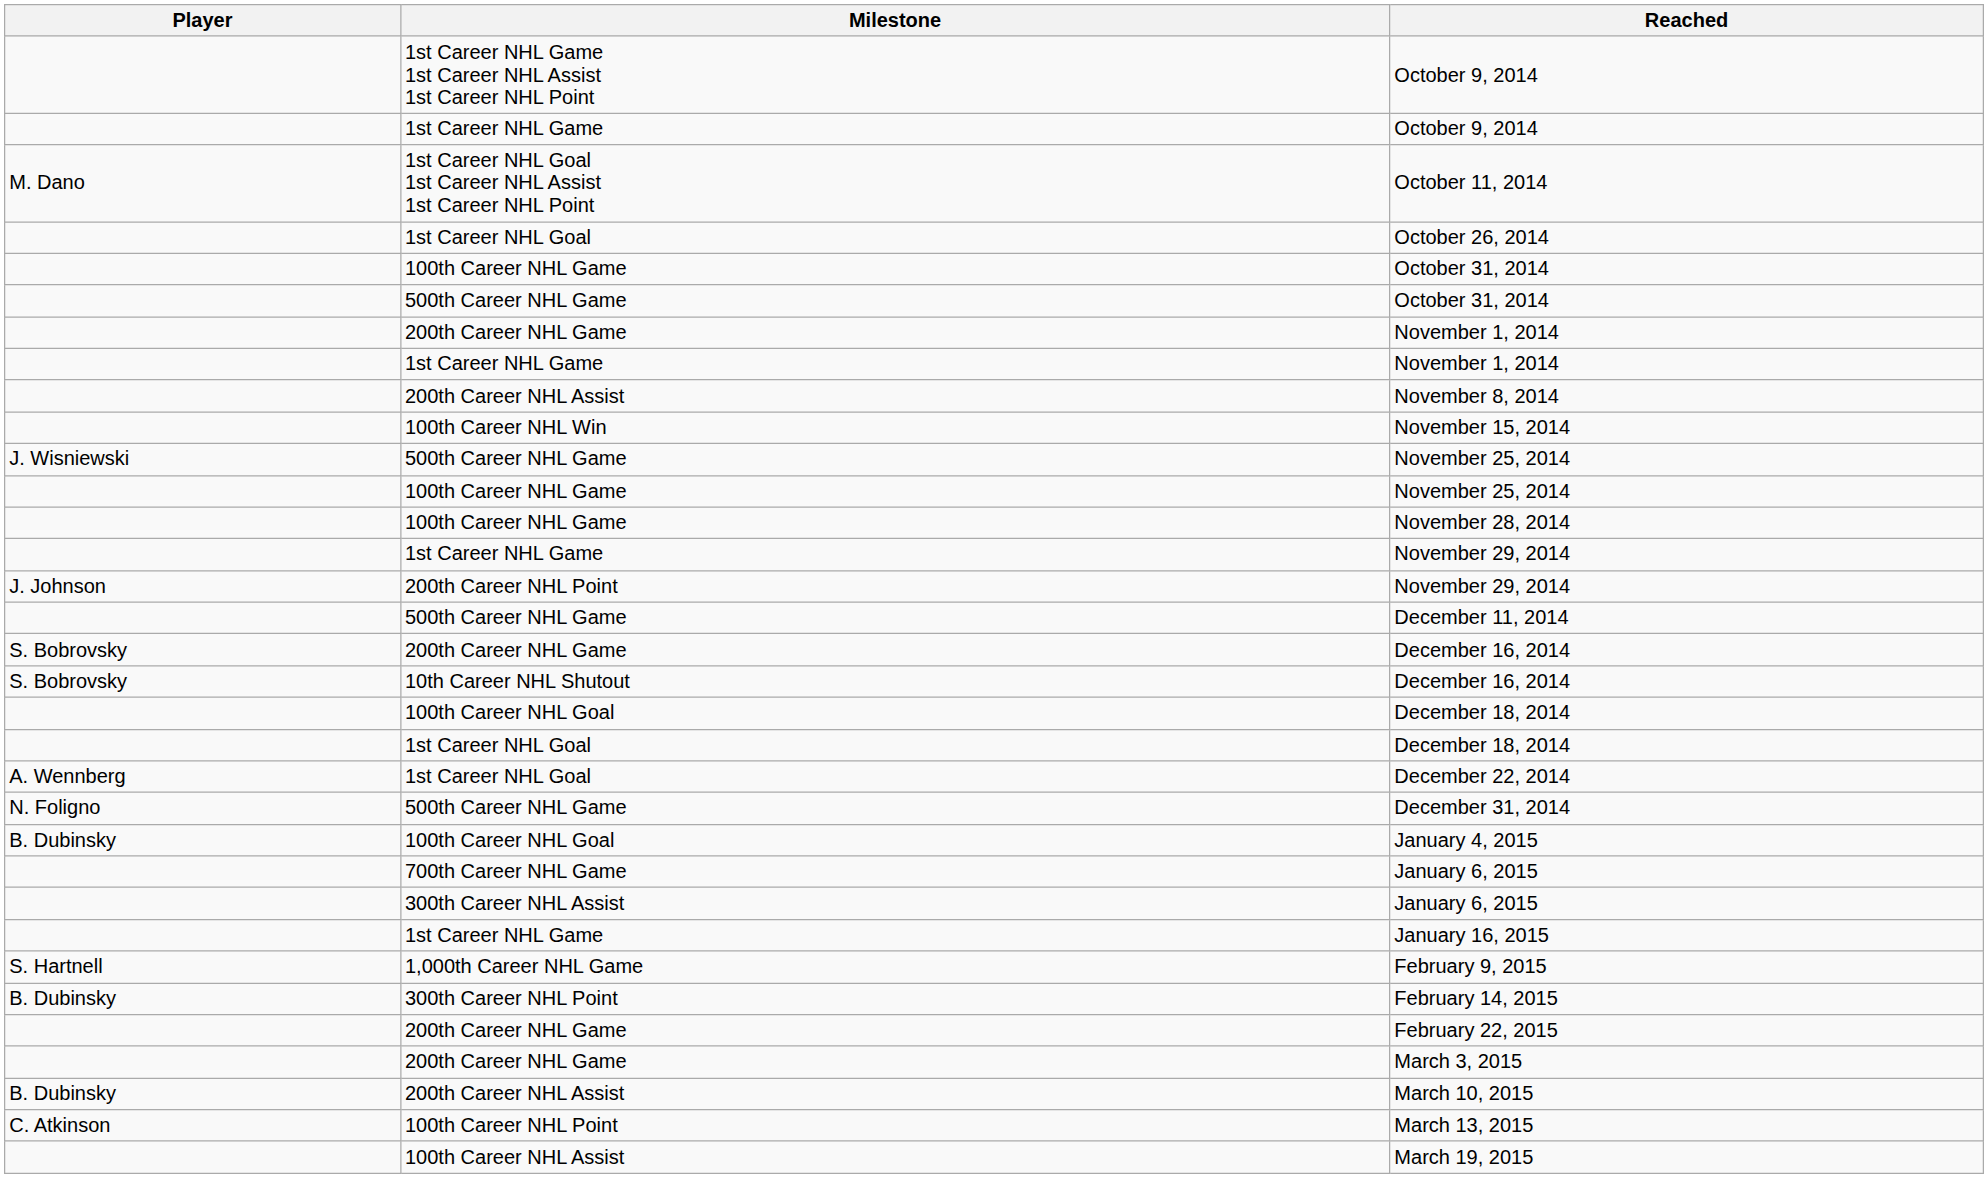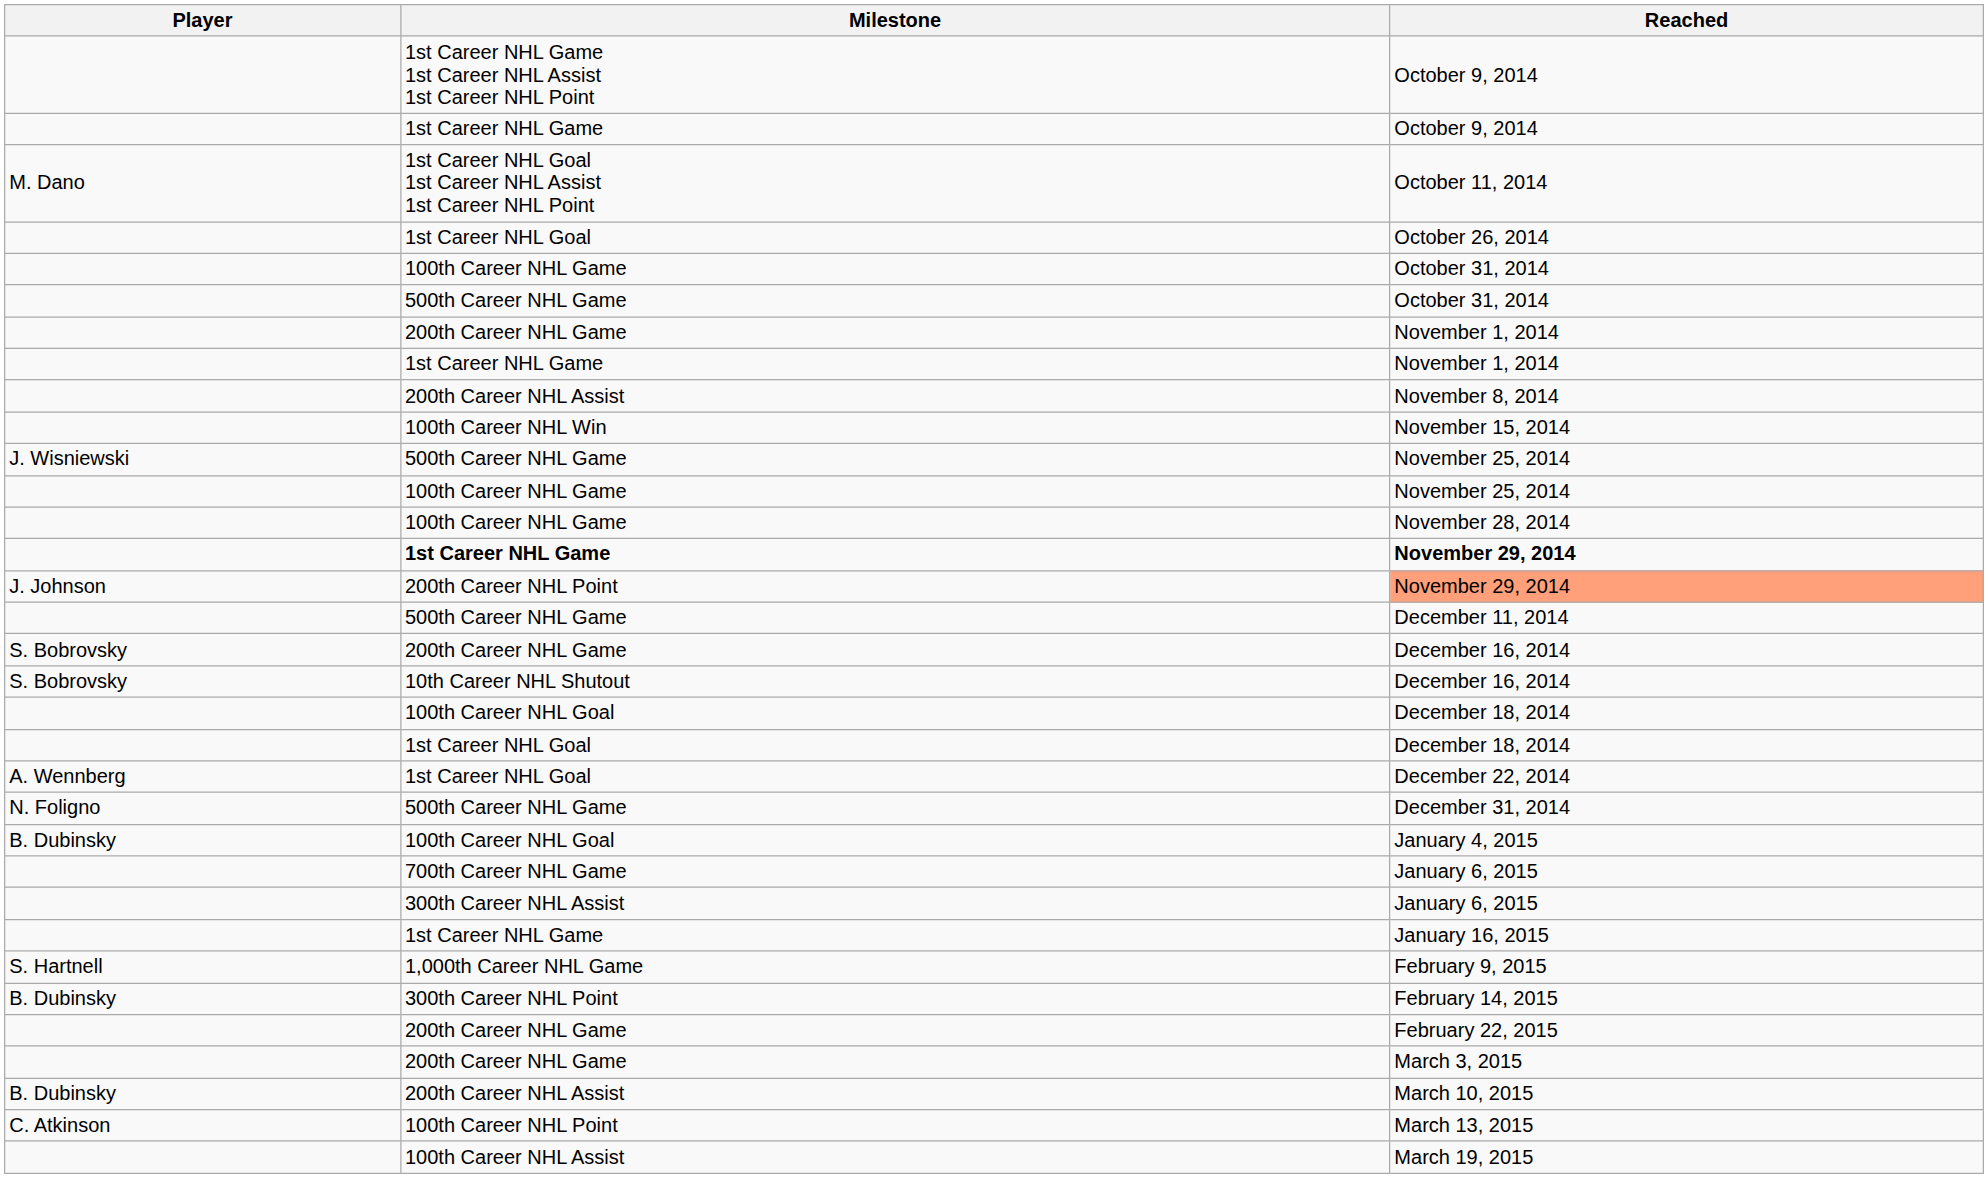(504, 554) normal -> (508, 554) bold
(1482, 554) normal -> (1485, 554) bold
(1482, 586) no background -> (1482, 586) lightsalmon background
